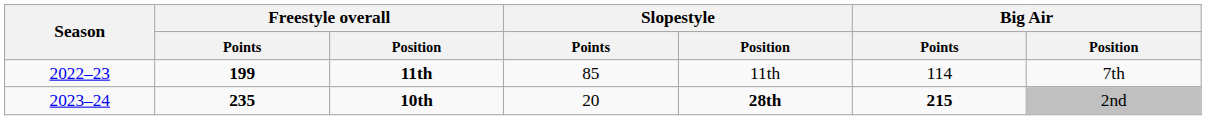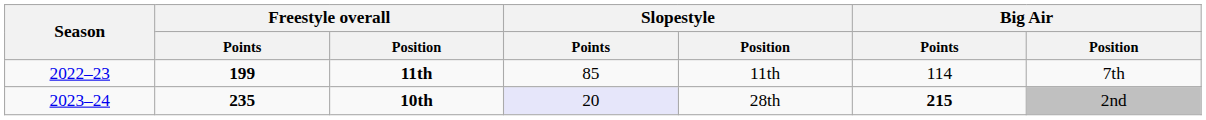(591, 100) no background -> (591, 100) lavender background
(765, 100) bold -> (765, 100) normal
